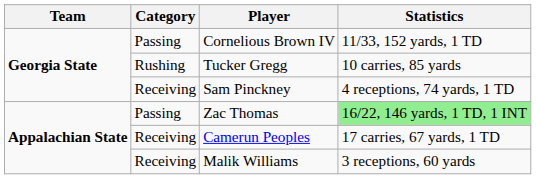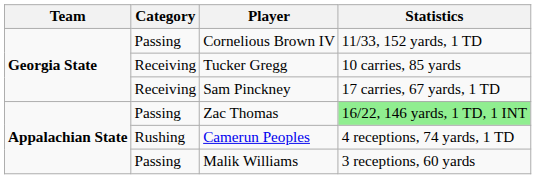(160, 64) Rushing -> (165, 64) Receiving
(428, 89) 4 receptions, 74 yards, 1 TD -> (421, 89) 17 carries, 67 yards, 1 TD
(165, 137) Receiving -> (160, 137) Rushing
(421, 137) 17 carries, 67 yards, 1 TD -> (428, 137) 4 receptions, 74 yards, 1 TD
(165, 161) Receiving -> (158, 161) Passing
